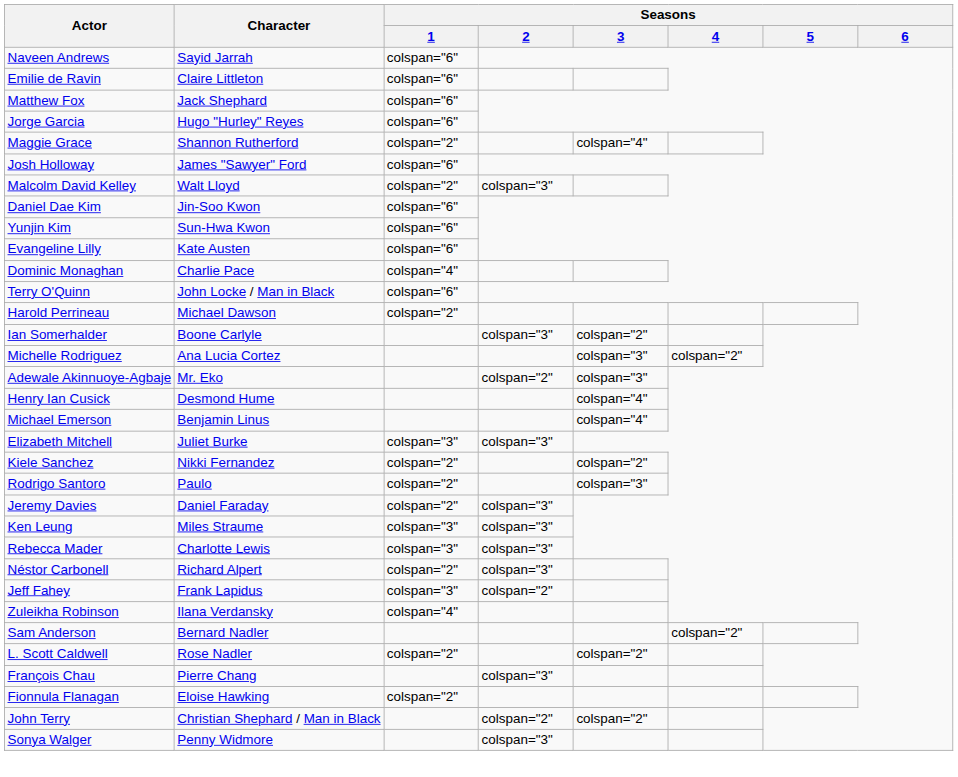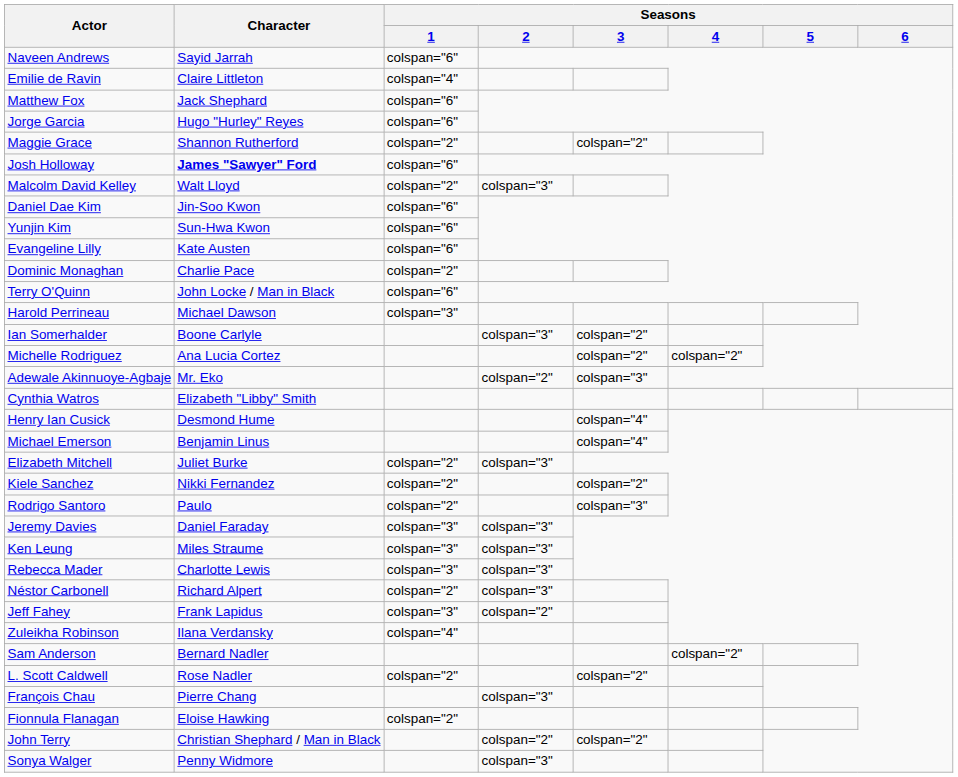(422, 79) colspan="6" -> (422, 79) colspan="4"
(612, 143) colspan="4" -> (612, 143) colspan="2"
(242, 164) normal -> (247, 164) bold
(422, 270) colspan="4" -> (422, 270) colspan="2"
(422, 313) colspan="2" -> (422, 313) colspan="3"
(612, 356) colspan="3" -> (612, 356) colspan="2"
+ row: (53, 398)
(422, 441) colspan="3" -> (422, 462) colspan="2"
(422, 505) colspan="2" -> (422, 526) colspan="3"
